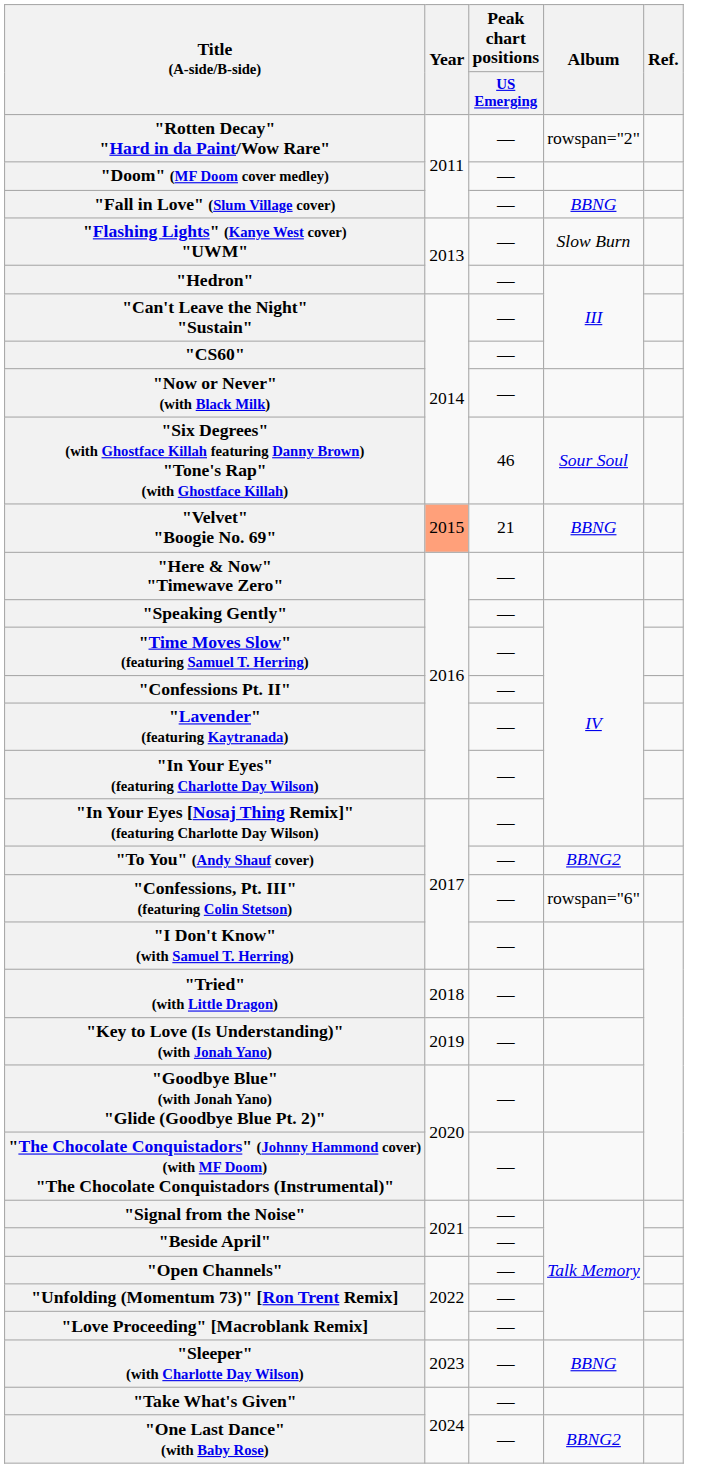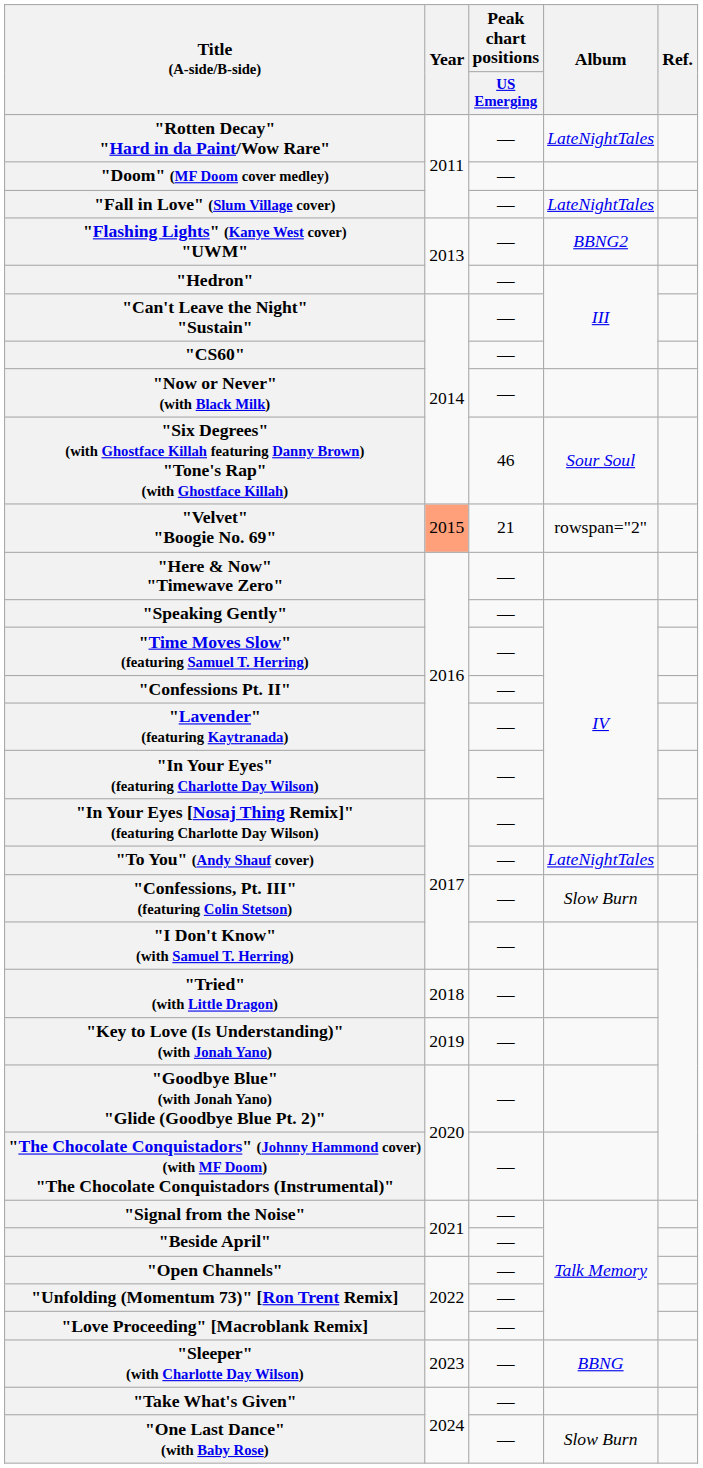(593, 138) rowspan="2" -> (601, 138) LateNightTales
(593, 203) BBNG -> (601, 203) LateNightTales
(593, 241) Slow Burn -> (601, 241) BBNG2
(593, 527) BBNG -> (601, 527) rowspan="2"
(593, 860) BBNG2 -> (601, 860) LateNightTales
(593, 897) rowspan="6" -> (601, 897) Slow Burn
(593, 1439) BBNG2 -> (601, 1439) Slow Burn
